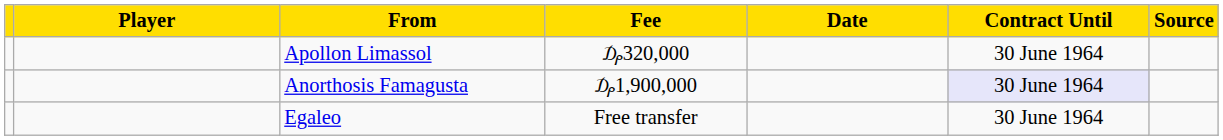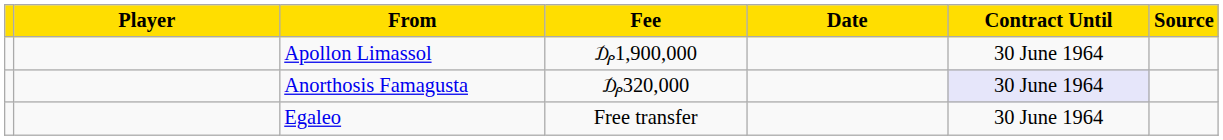(646, 53) ₯320,000 -> (646, 53) ₯1,900,000
(646, 85) ₯1,900,000 -> (646, 85) ₯320,000
